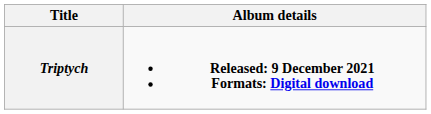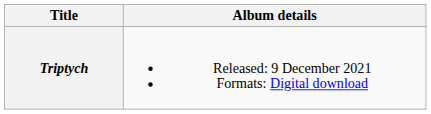(275, 76) bold -> (275, 76) normal
